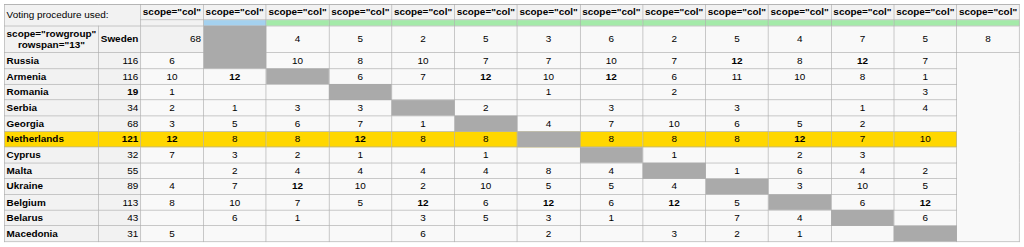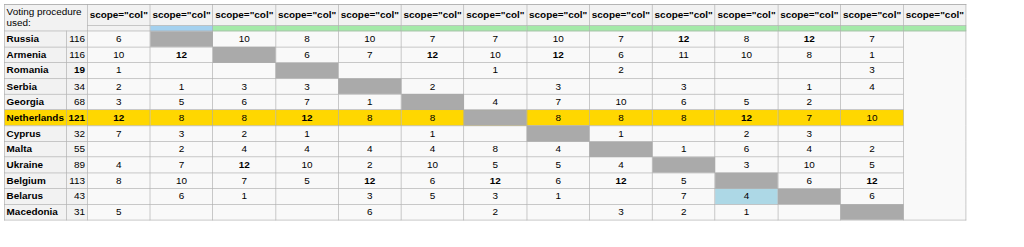- row: (51, 39)
(800, 218) no background -> (746, 196) lightblue background
